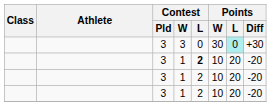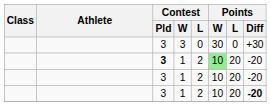(235, 45) paleturquoise background -> (235, 45) no background
(163, 61) normal -> (163, 61) bold
(200, 61) bold -> (200, 61) normal
(218, 61) no background -> (218, 61) lightgreen background
(255, 93) normal -> (255, 93) bold
